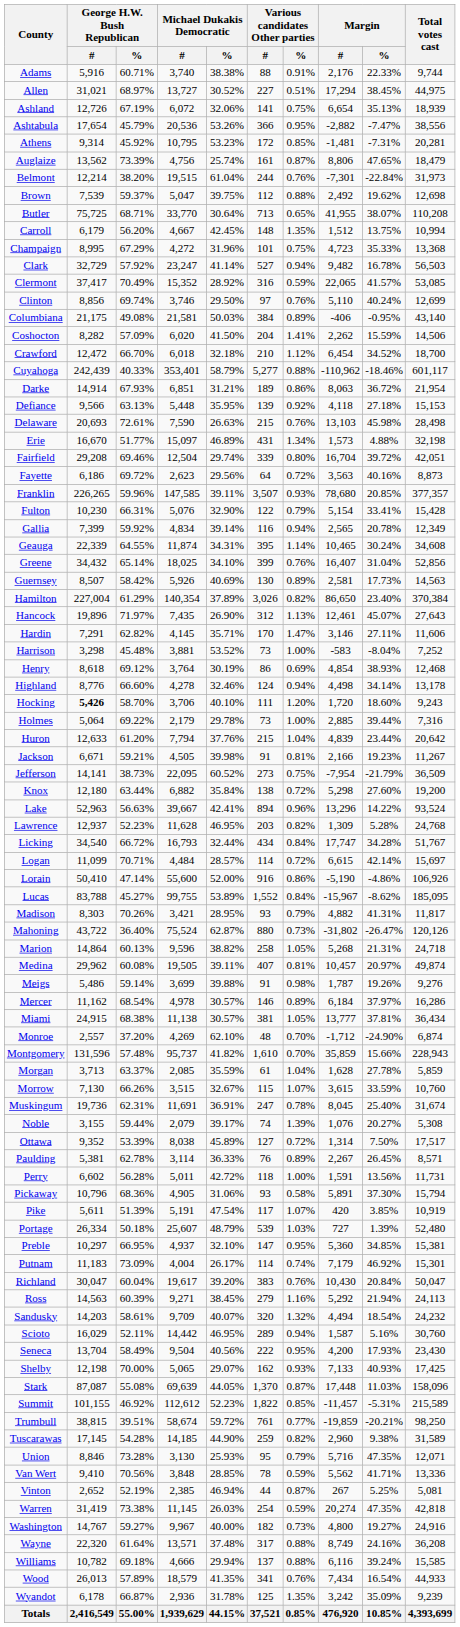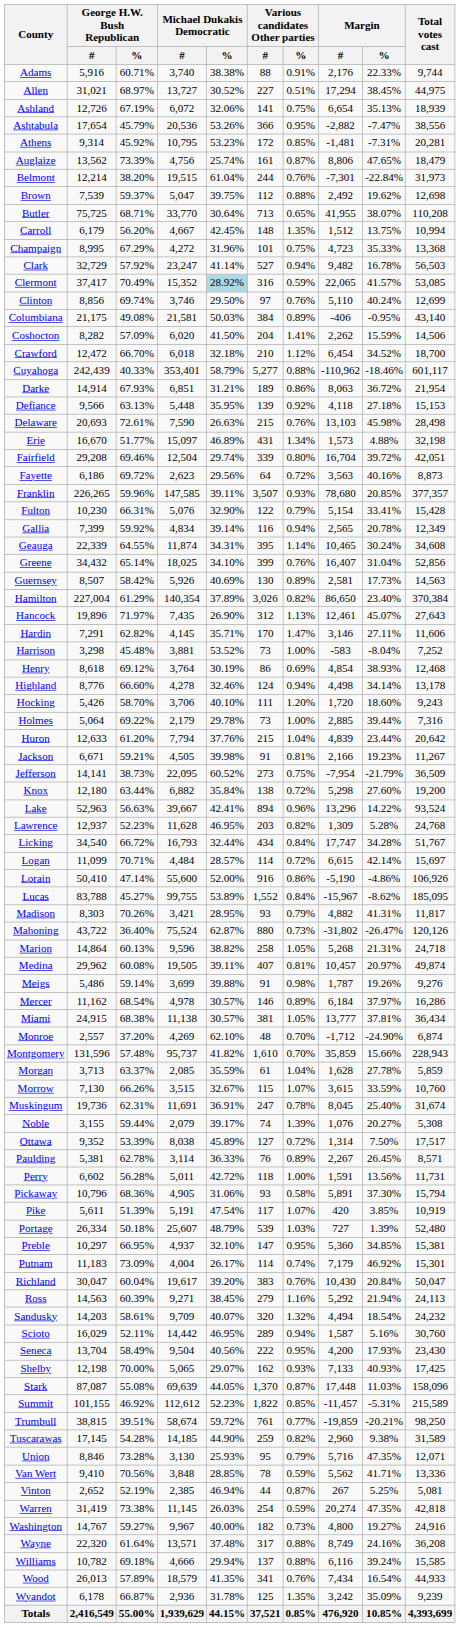(227, 283) no background -> (227, 283) lightblue background
(92, 703) bold -> (92, 703) normal
